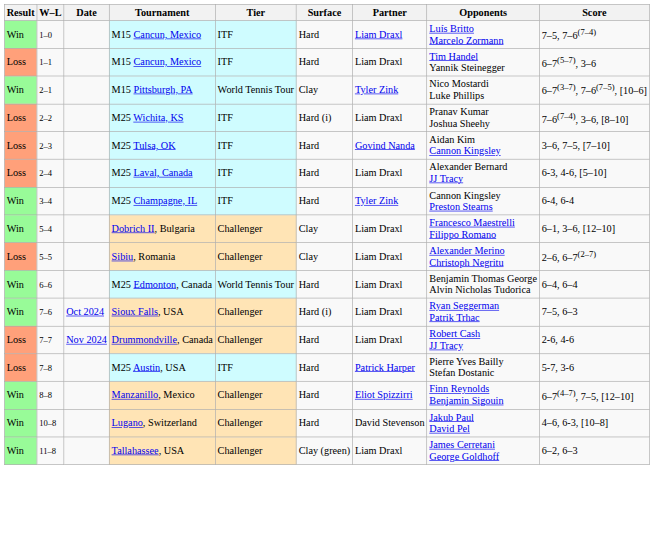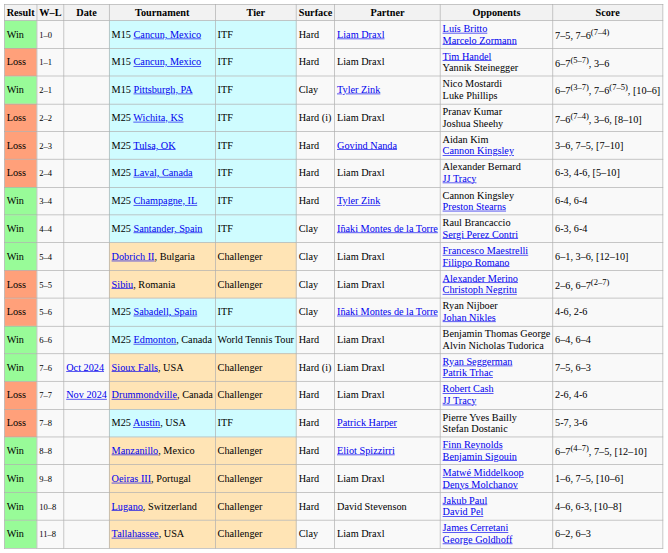(256, 90) World Tennis Tour -> (225, 90) ITF
+ row: (46, 229)
+ row: (46, 312)
+ row: (46, 479)
(324, 451) Clay (green) -> (308, 534) Clay
